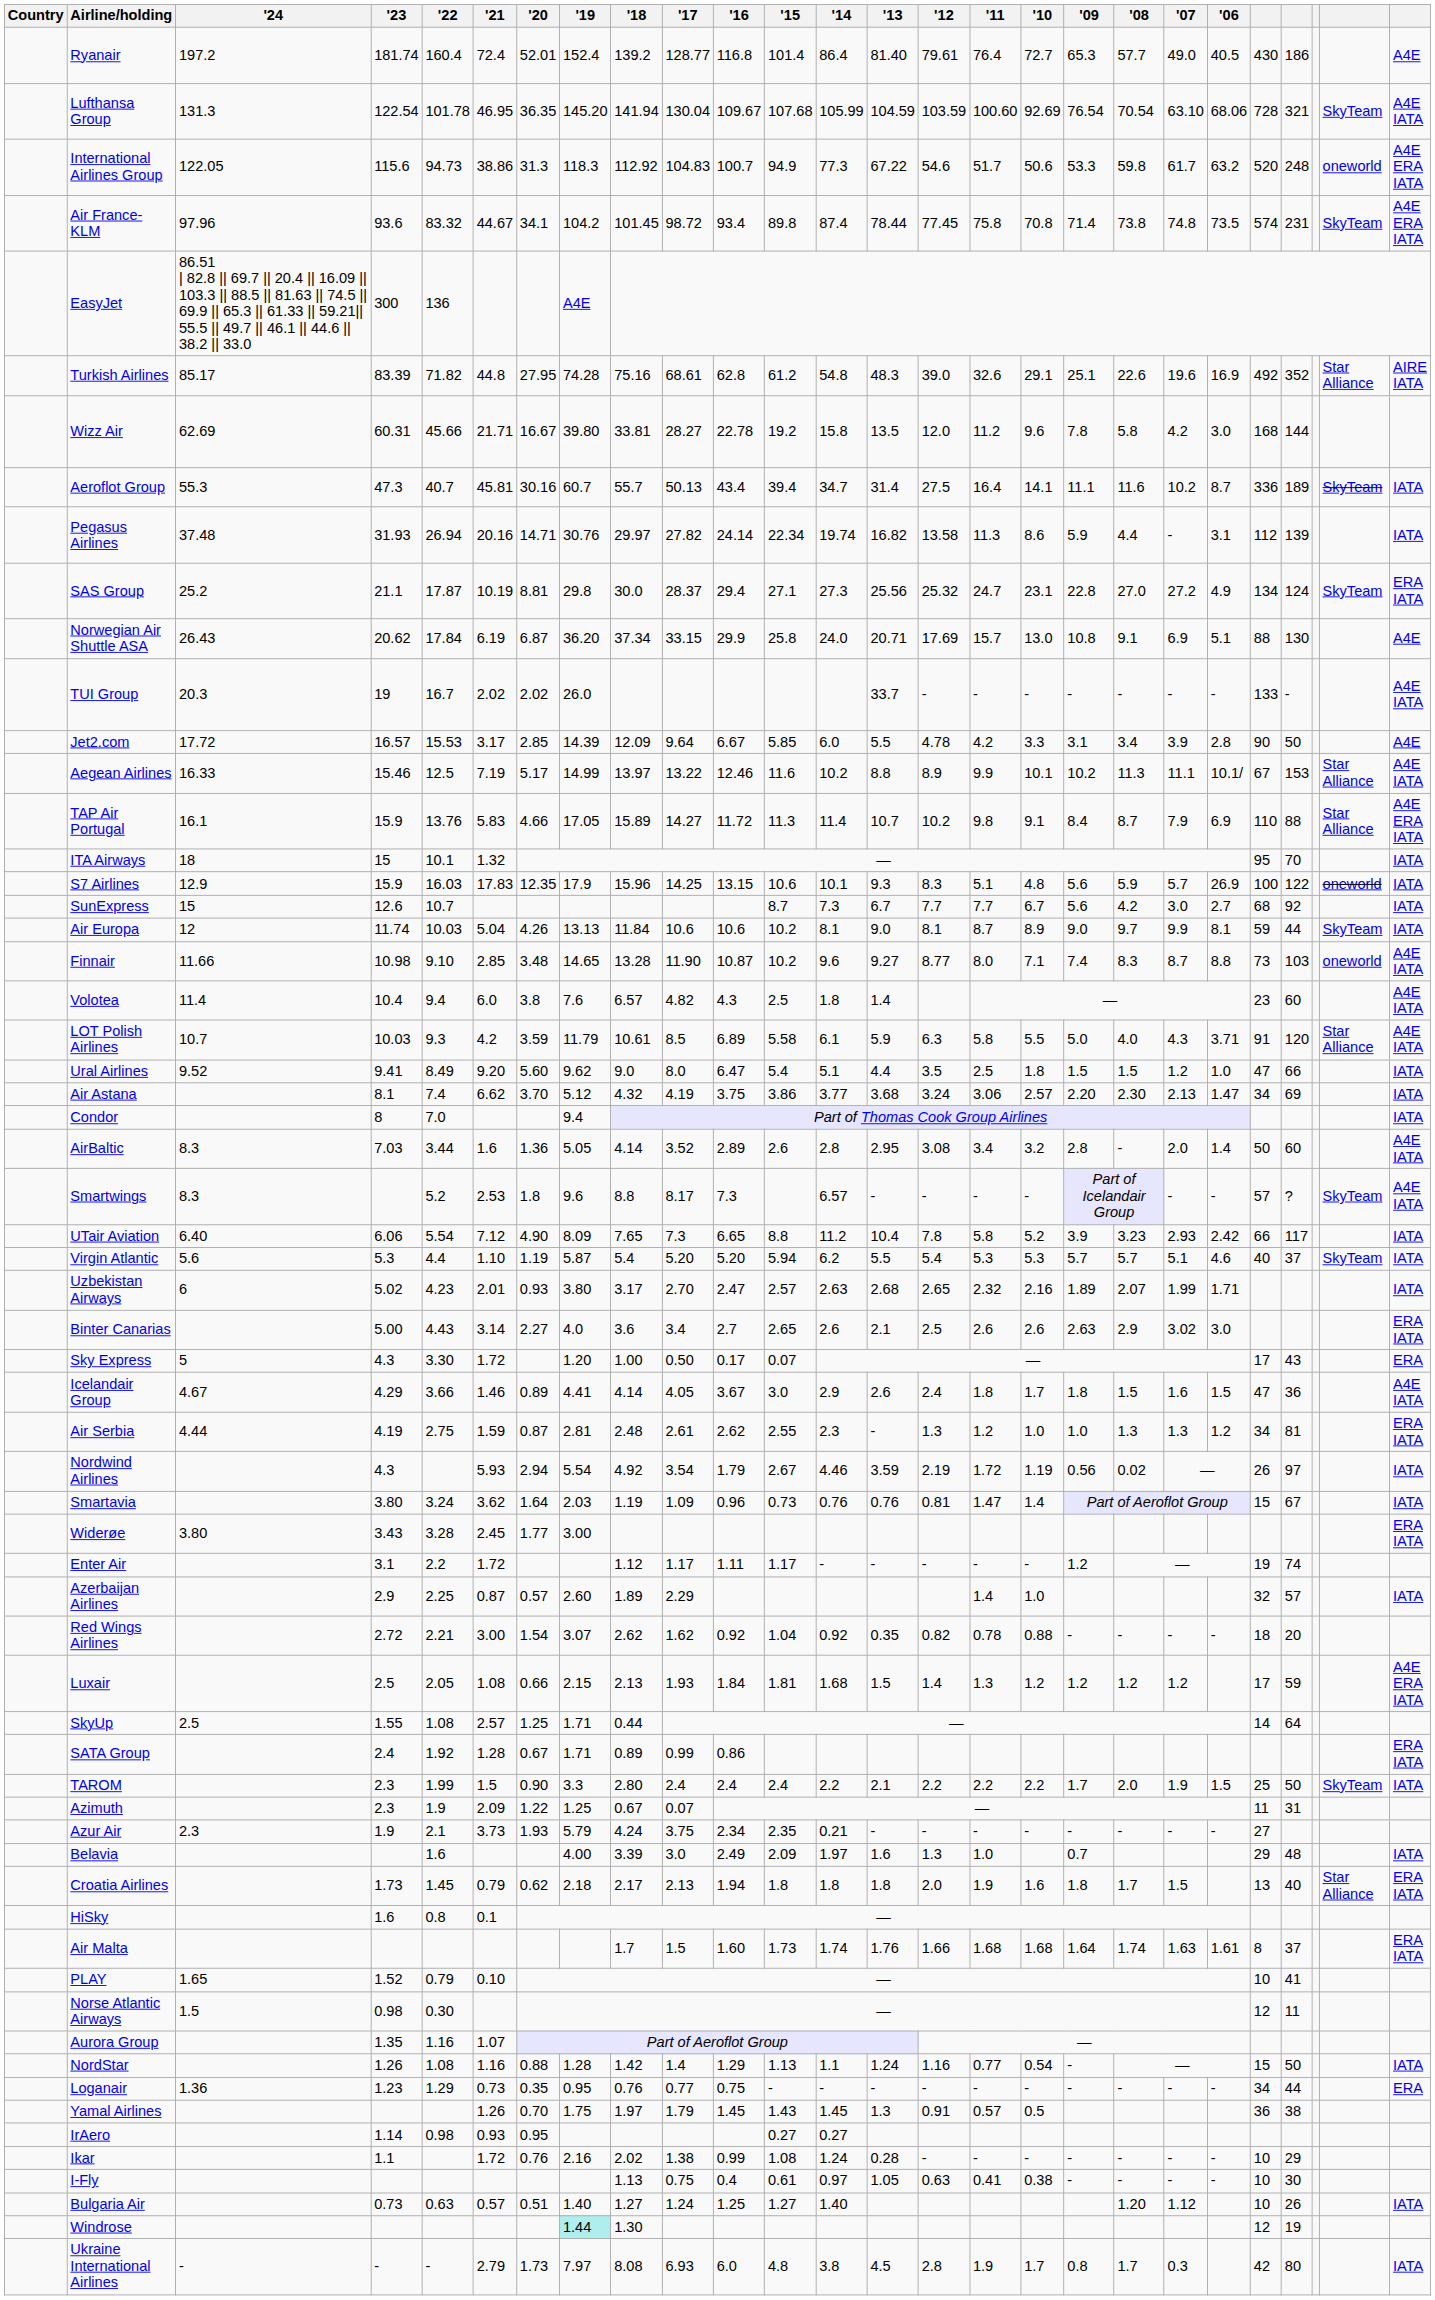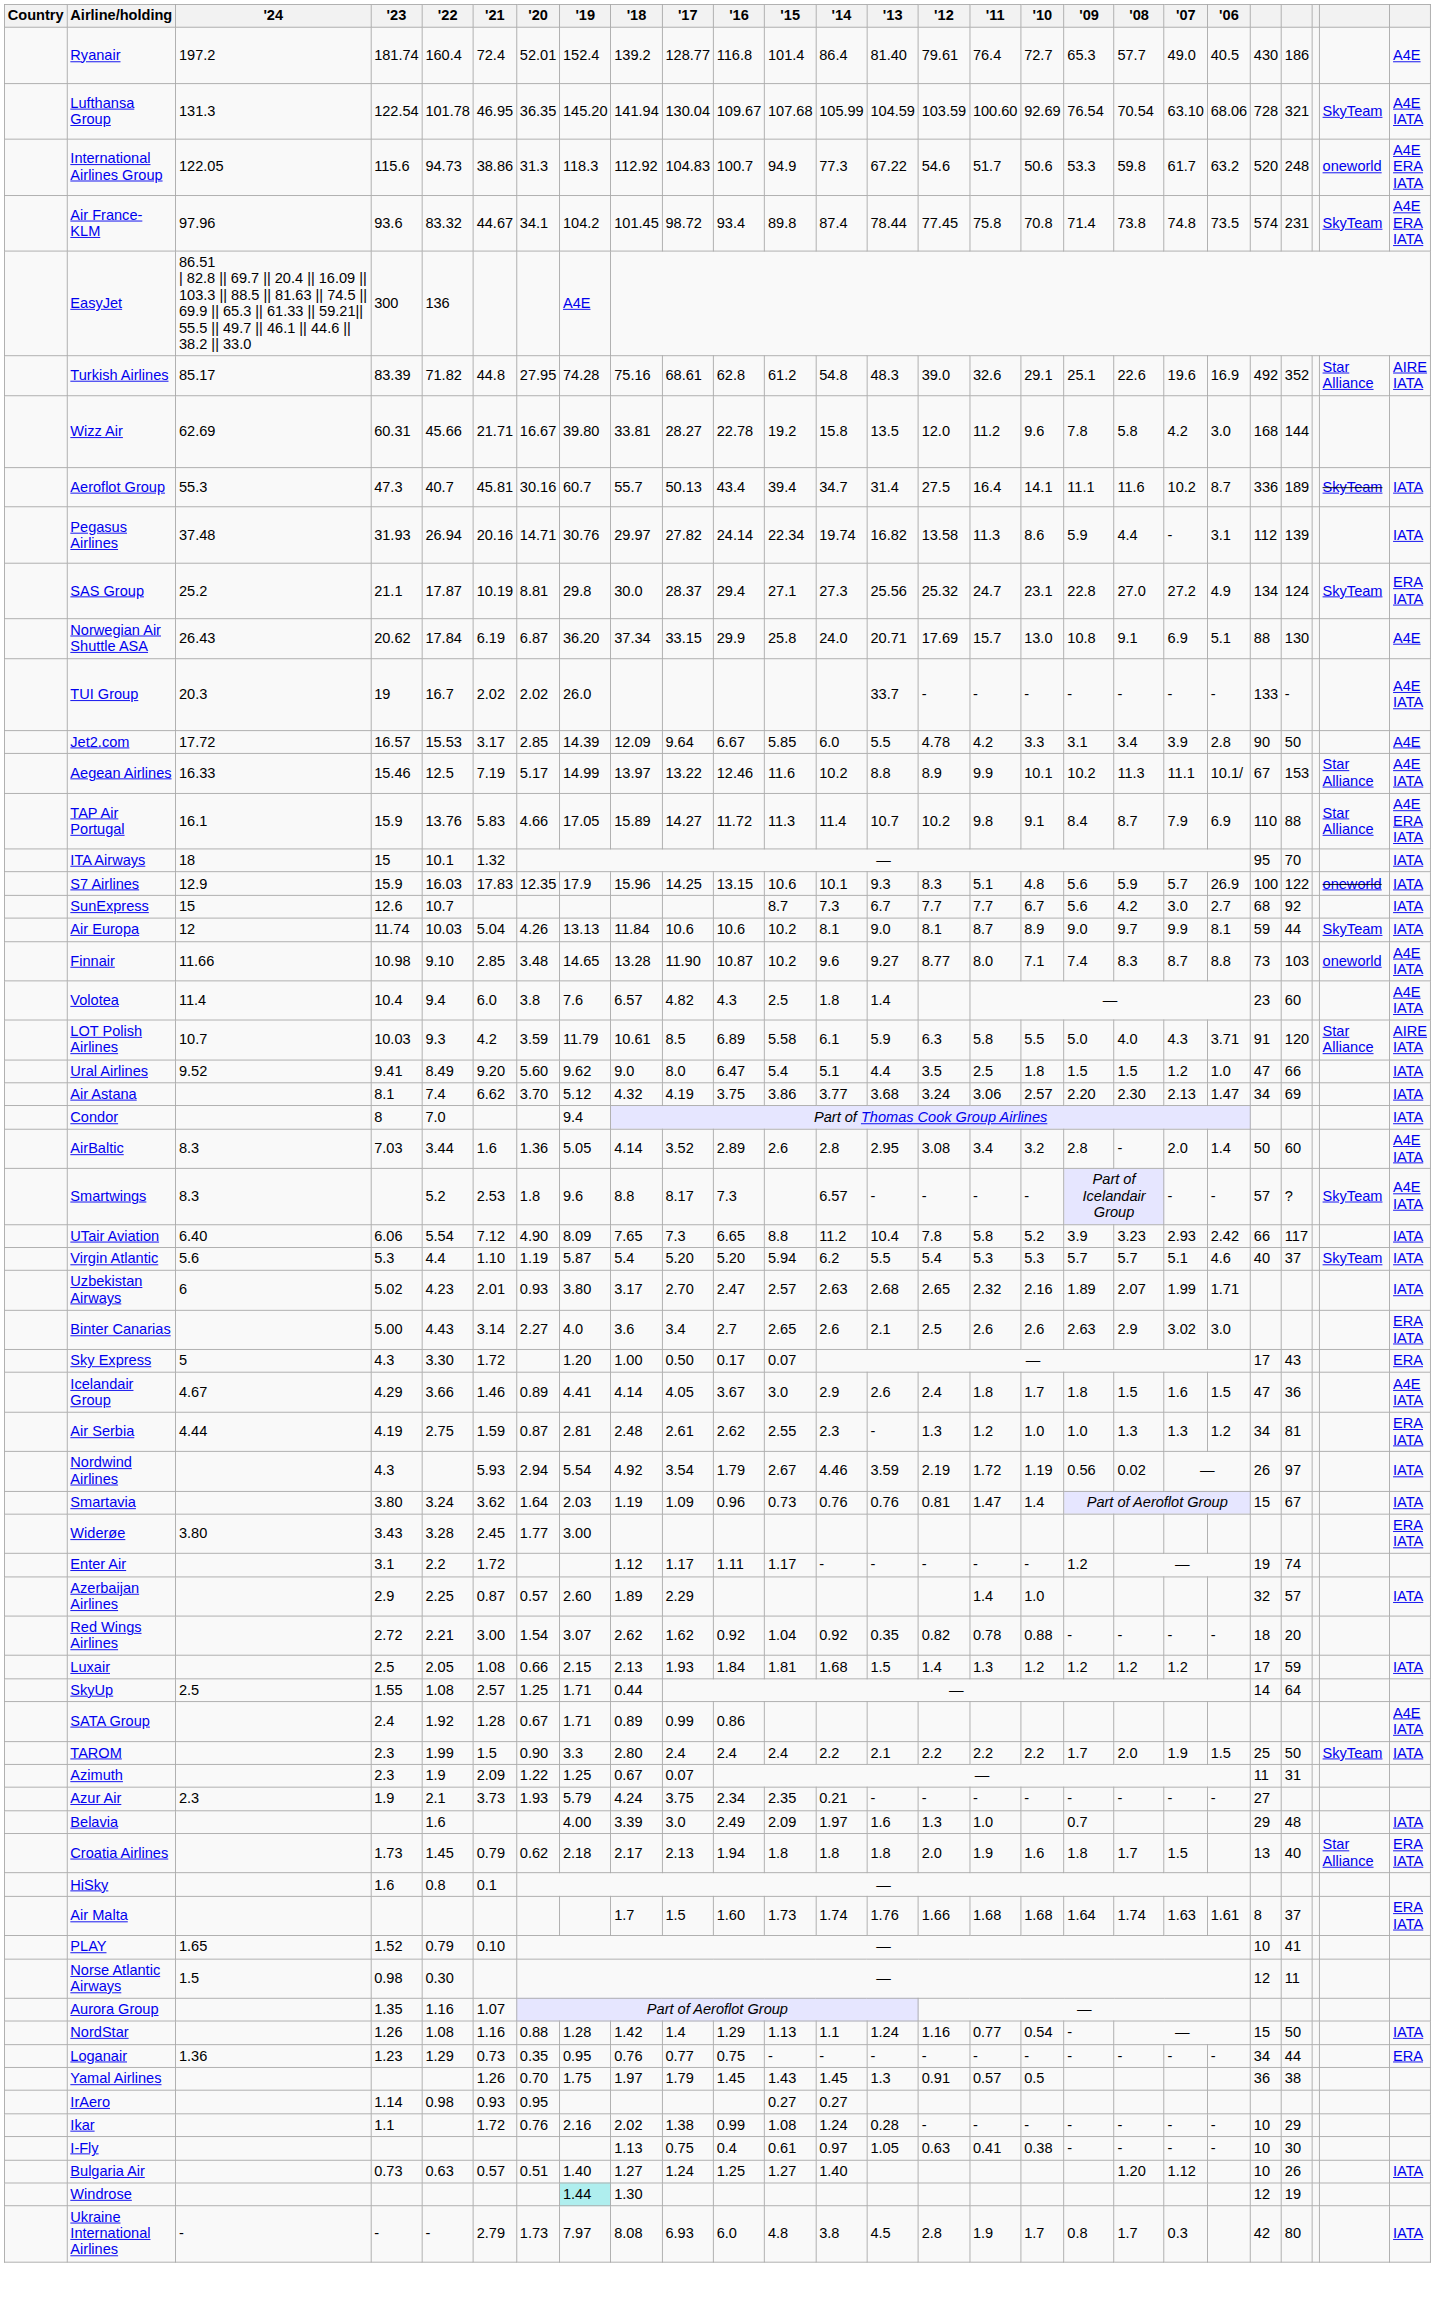(1408, 1040) A4E IATA -> (1410, 1040) AIRE IATA
(1408, 1683) A4E ERA IATA -> (1408, 1667) IATA
(1408, 1754) ERA IATA -> (1408, 1721) A4E IATA
